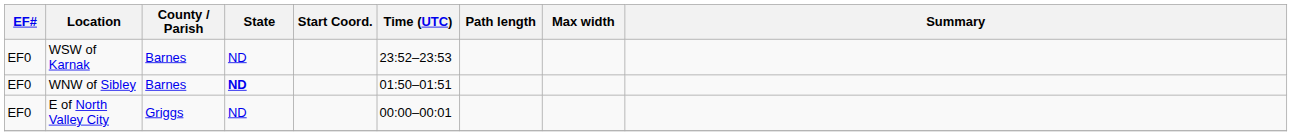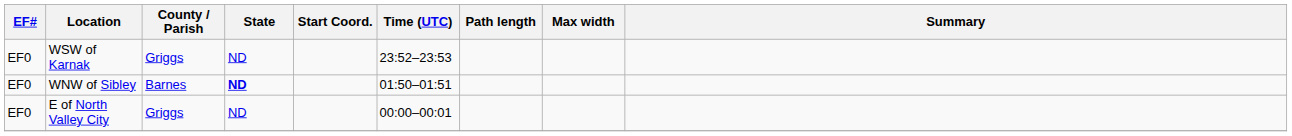(166, 57) Barnes -> (164, 57) Griggs
